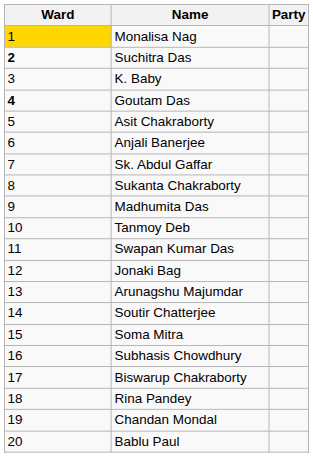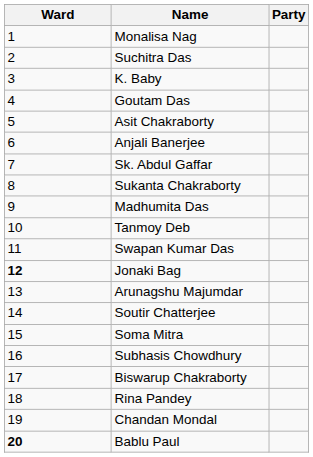(11, 36) gold background -> (11, 36) no background
(11, 57) bold -> (11, 57) normal
(11, 100) bold -> (11, 100) normal
(15, 270) normal -> (15, 270) bold
(15, 441) normal -> (15, 441) bold
